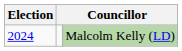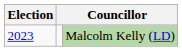(21, 35) 2024 -> (21, 35) 2023
